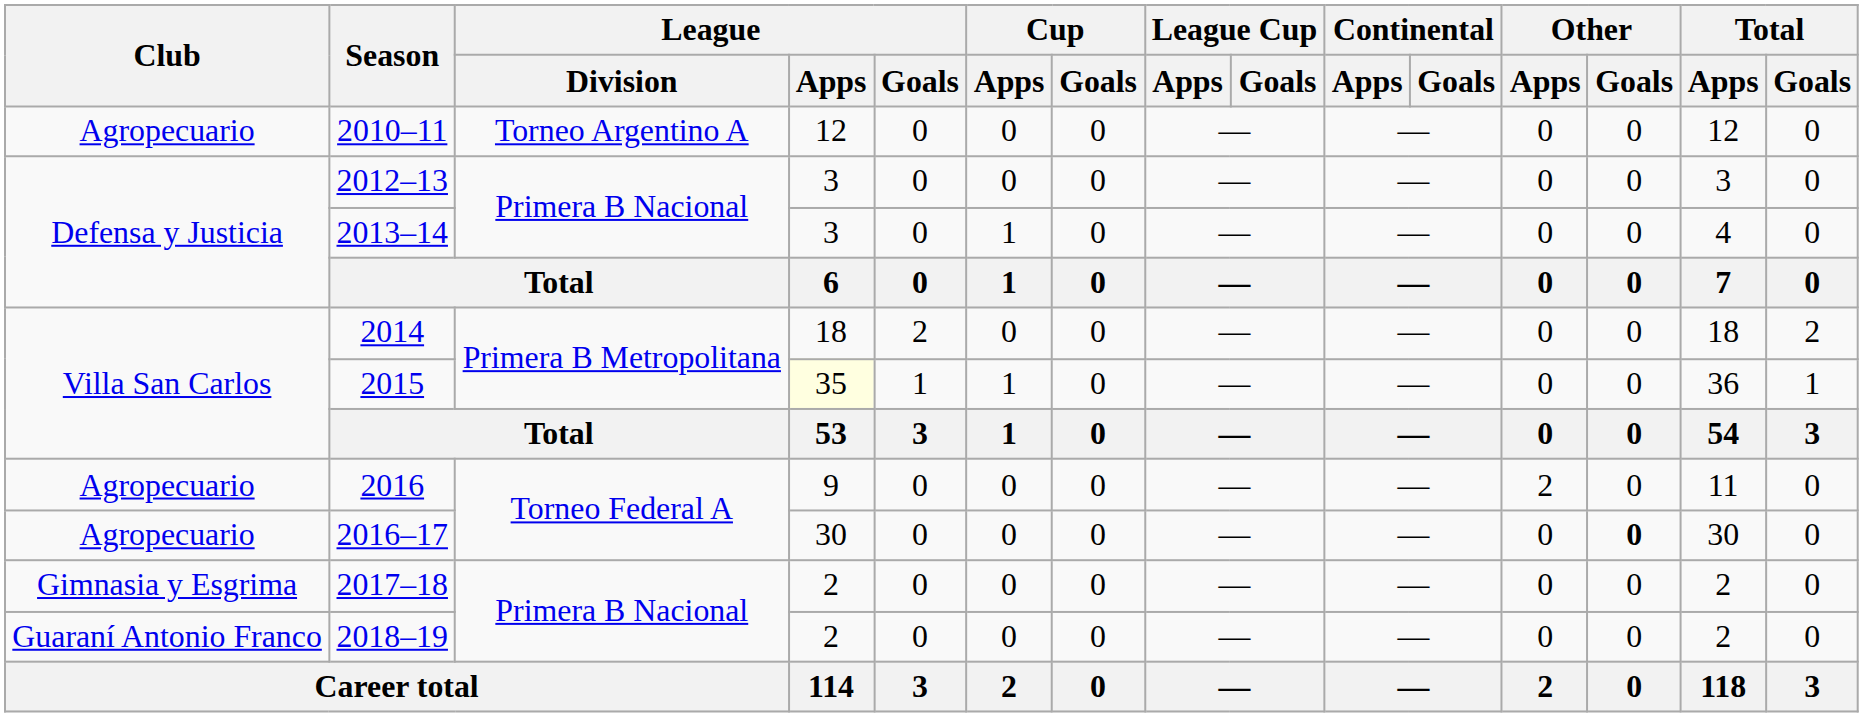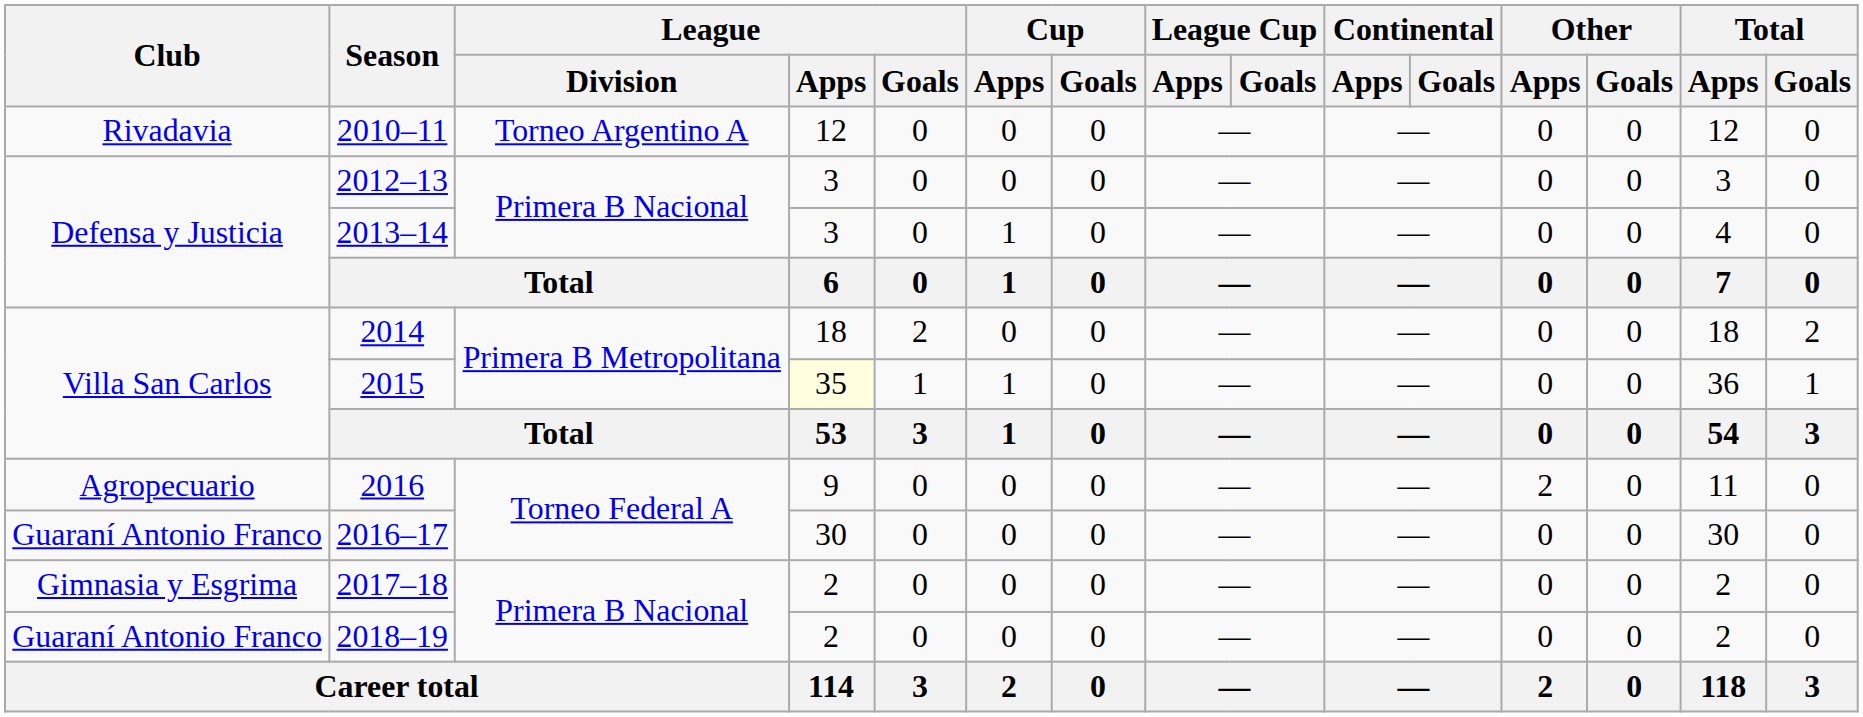(167, 130) Agropecuario -> (167, 130) Rivadavia
(167, 534) Agropecuario -> (167, 534) Guaraní Antonio Franco
(1634, 534) bold -> (1634, 534) normal
